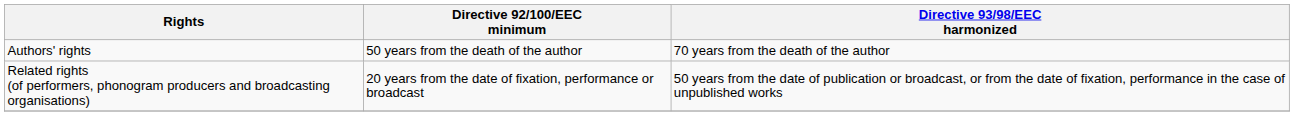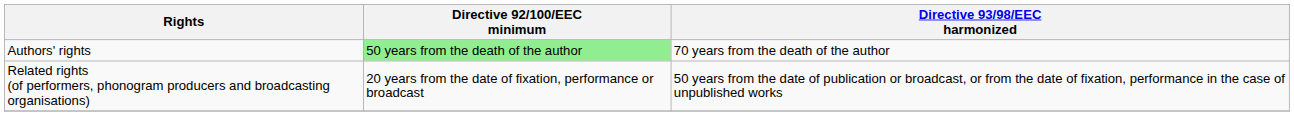(474, 50) no background -> (474, 50) lightgreen background
